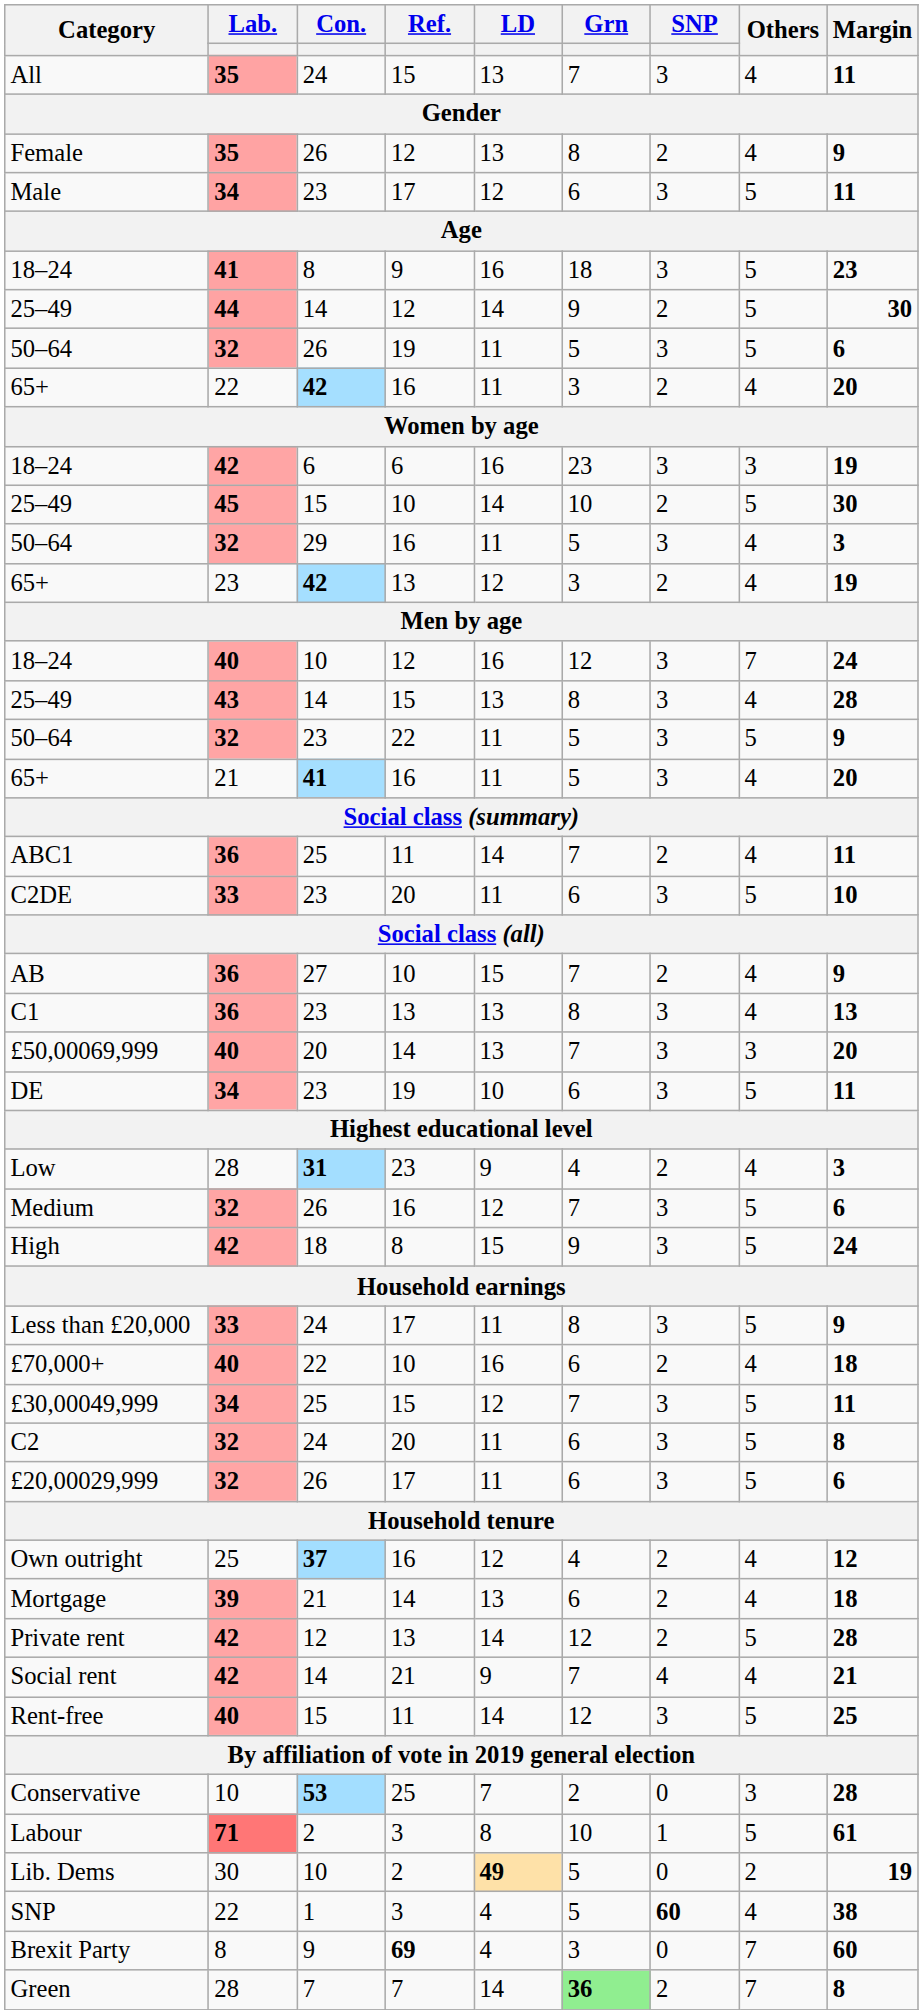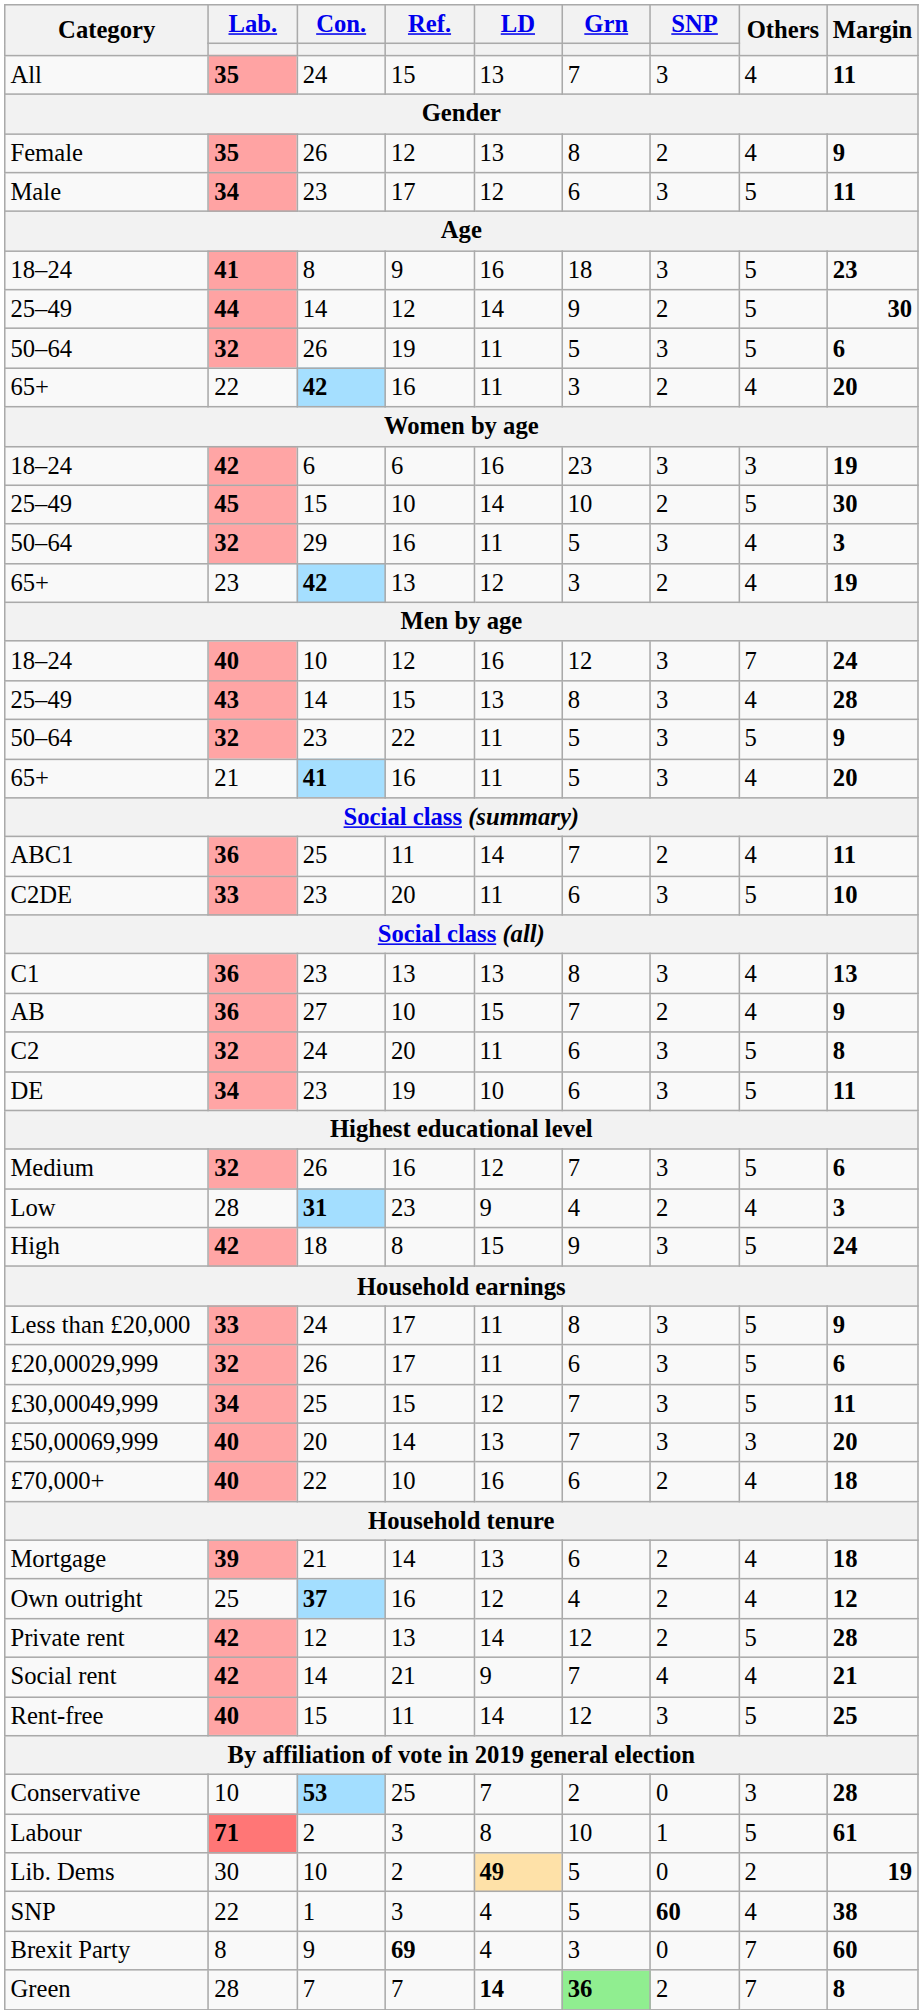rows swapped: (28, 973) <-> (25, 1012)
rows swapped: (25, 1442) <-> (84, 1051)
rows swapped: (33, 1168) <-> (52, 1207)
rows swapped: (84, 1481) <-> (57, 1364)
rows swapped: (77, 1559) <-> (58, 1598)
(492, 1989) normal -> (492, 1989) bold
